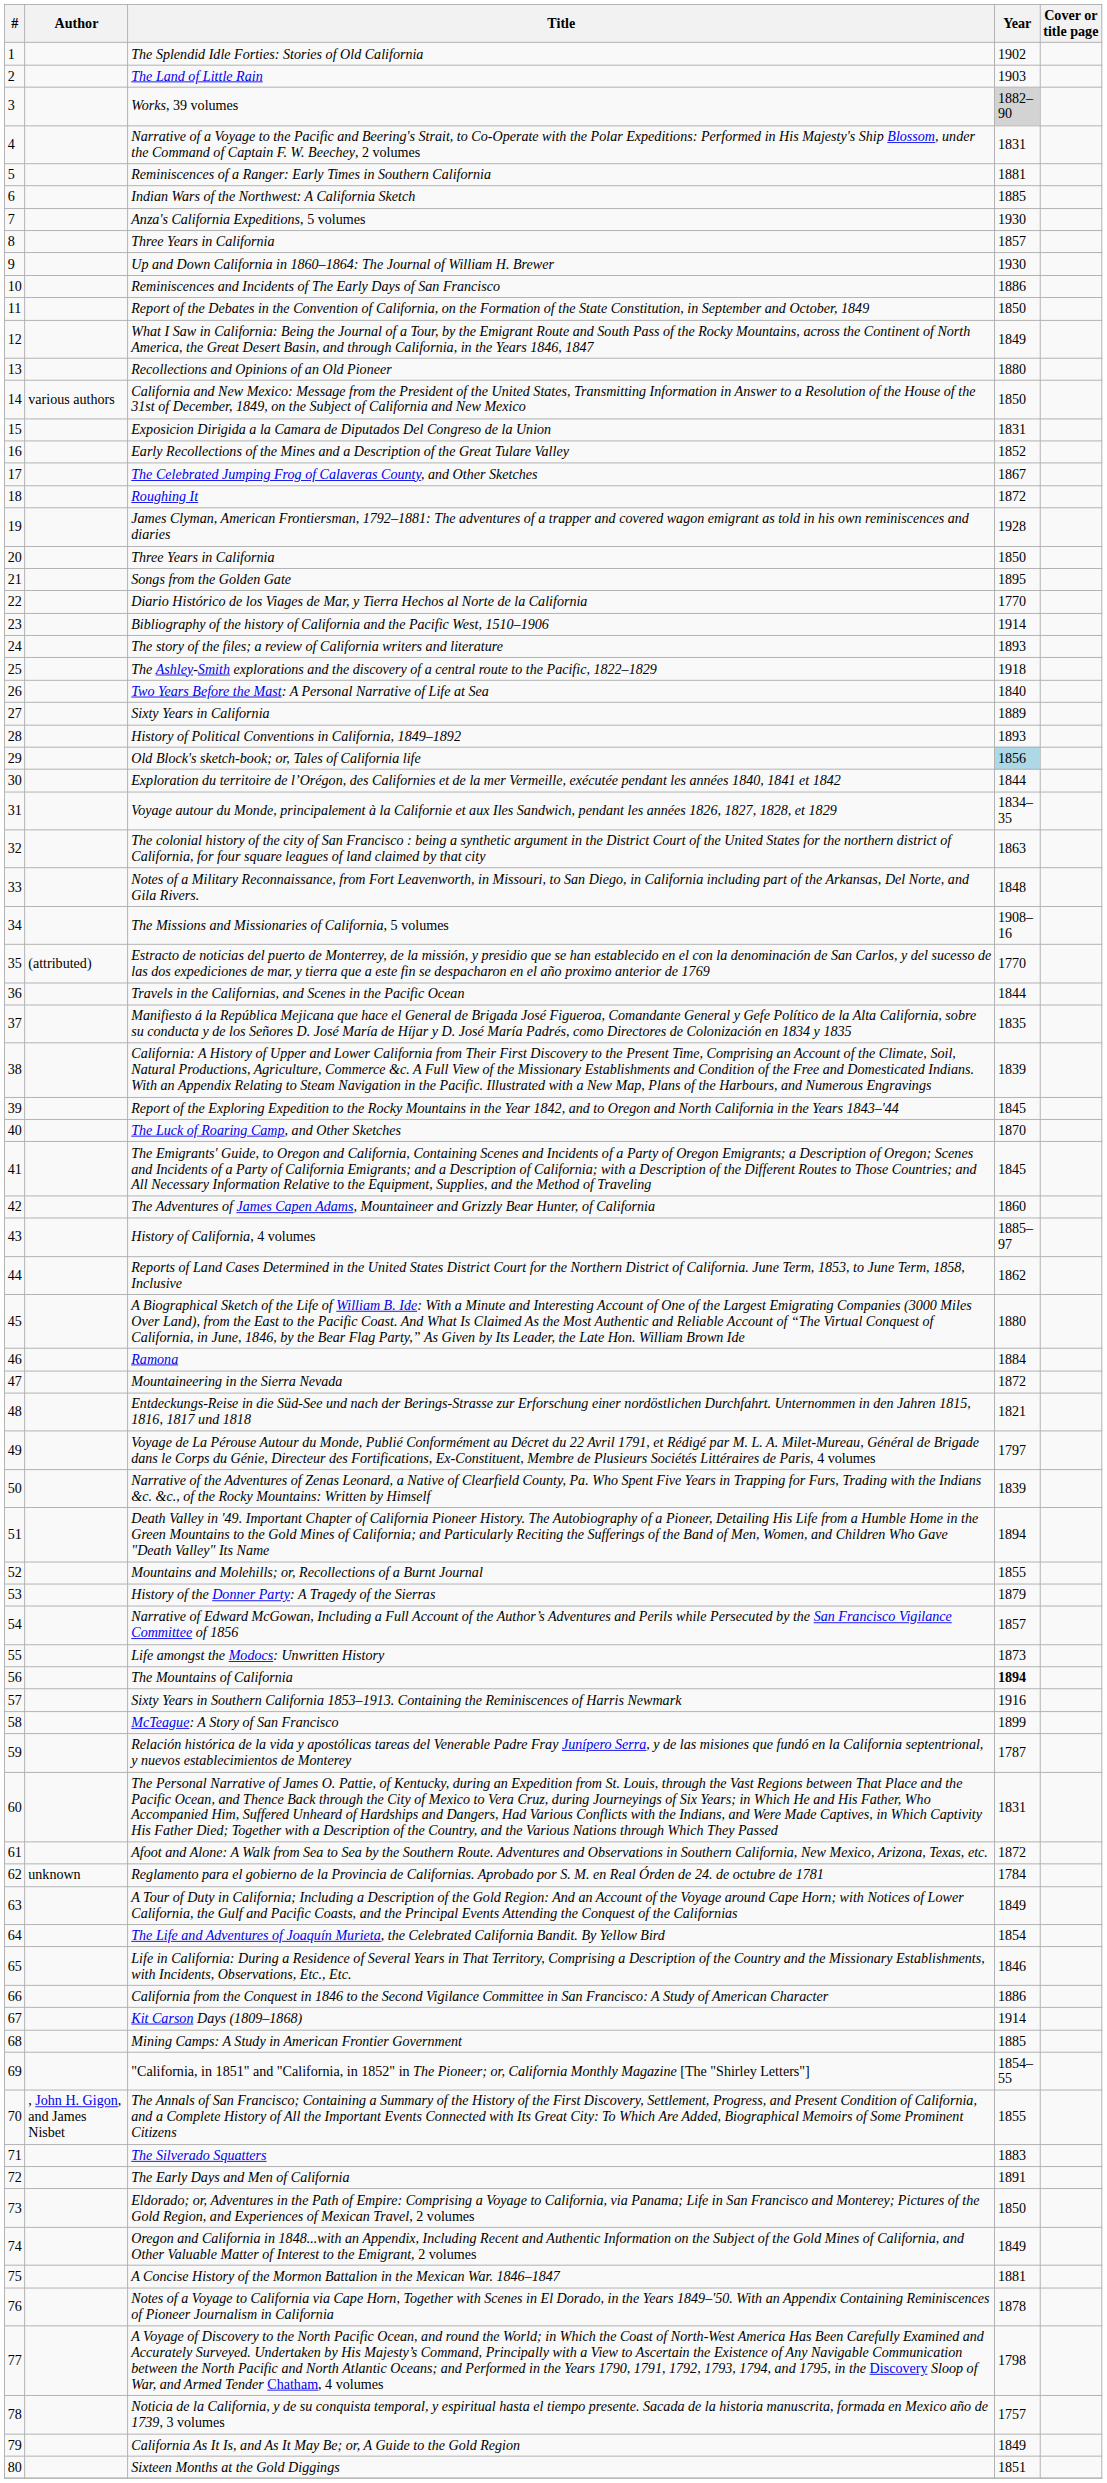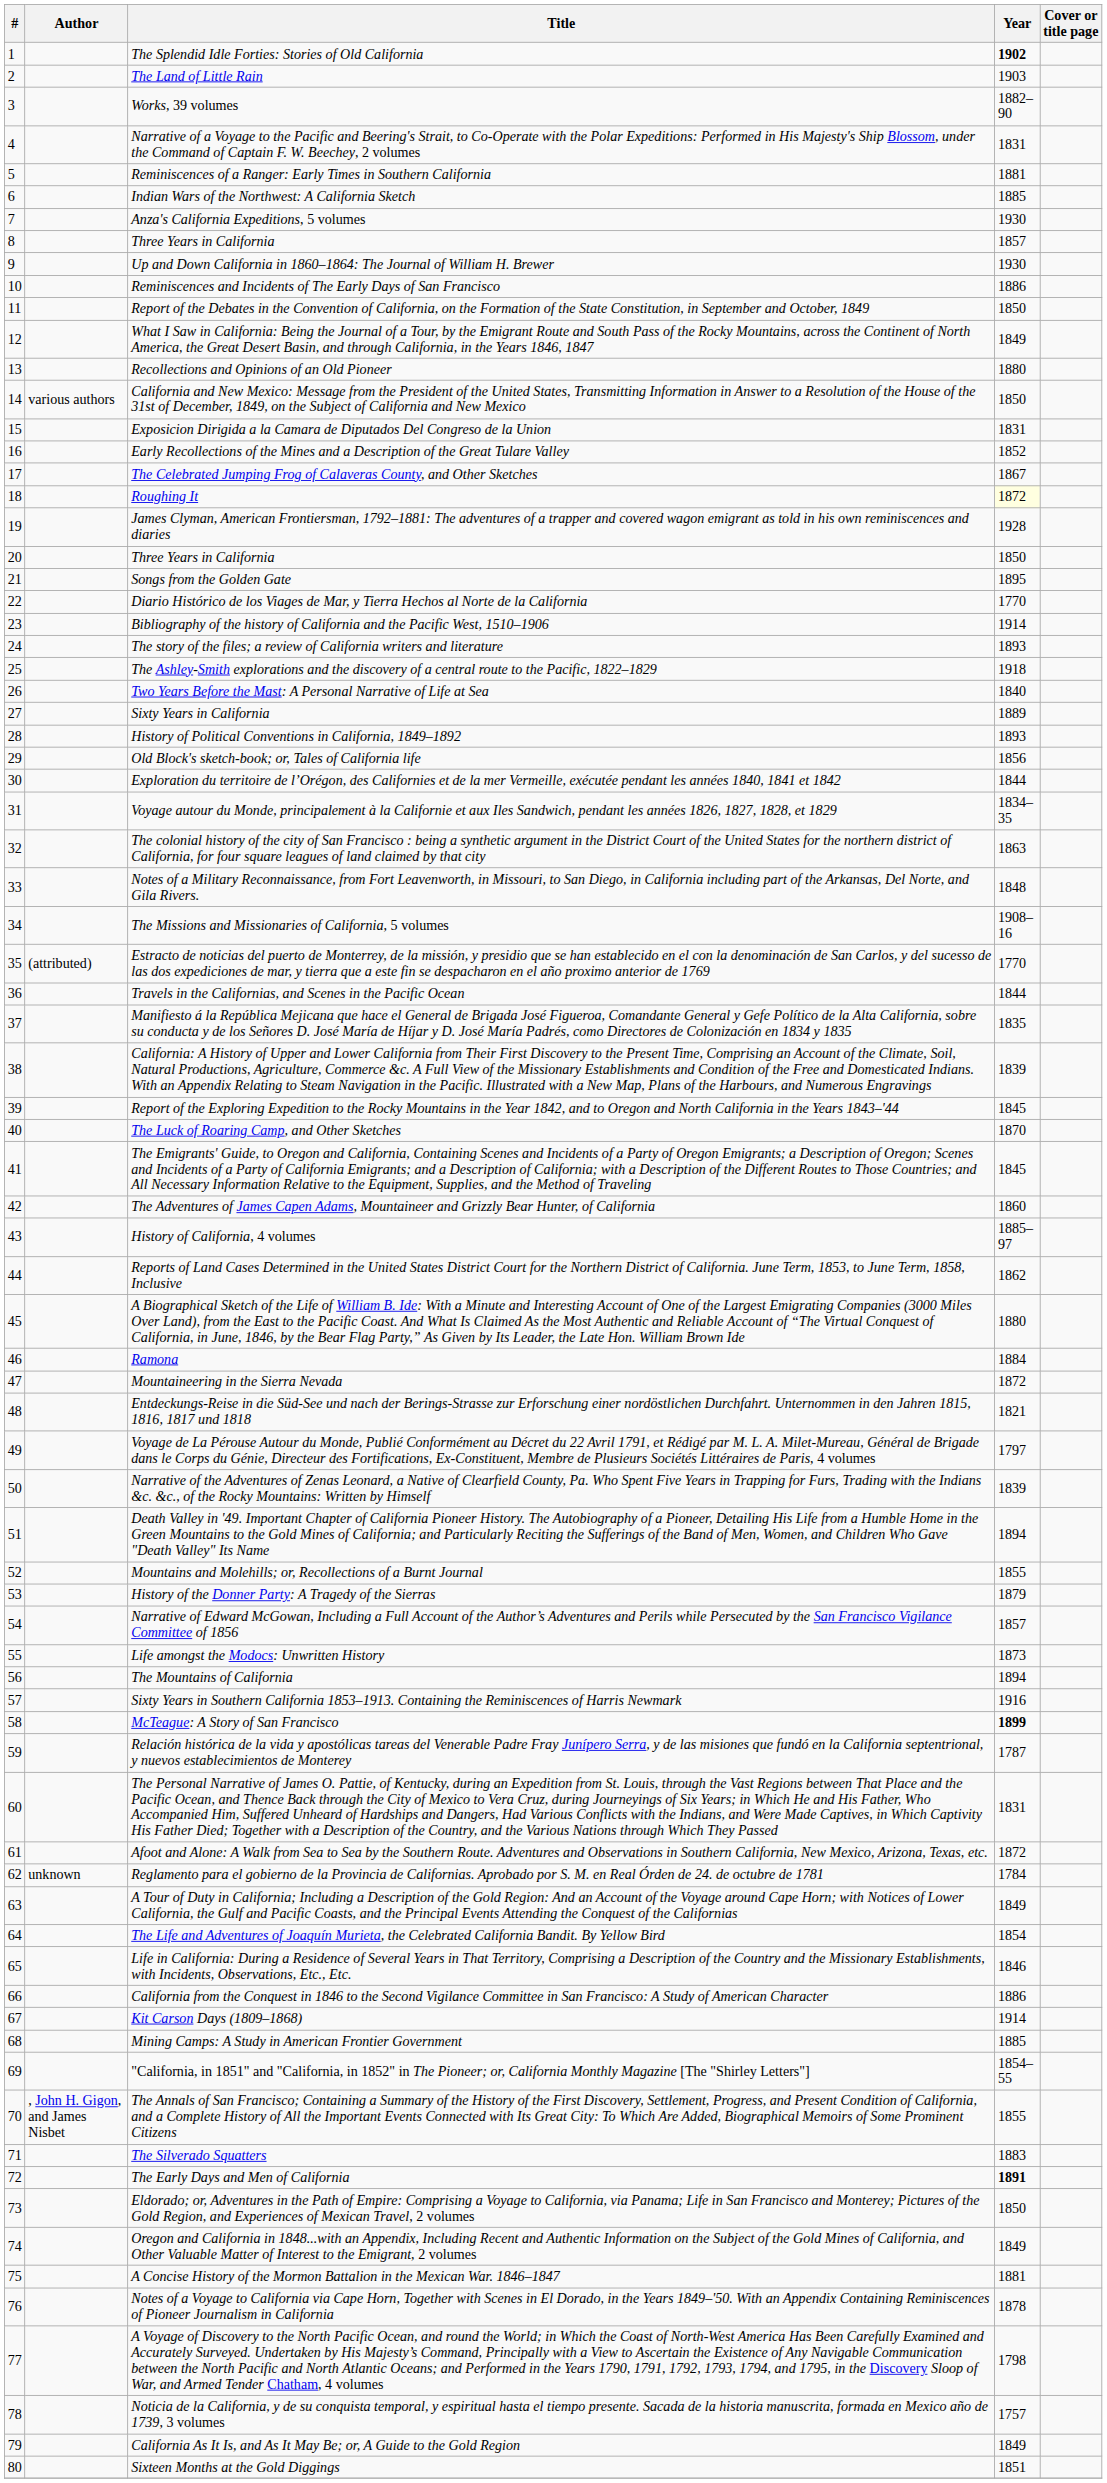(1012, 53) normal -> (1012, 53) bold
(1015, 106) lightgrey background -> (1015, 106) no background
(1012, 496) no background -> (1012, 496) lightyellow background
(1012, 758) lightblue background -> (1012, 758) no background
(1012, 1677) bold -> (1012, 1677) normal
(1012, 1722) normal -> (1012, 1722) bold
(1012, 2177) normal -> (1012, 2177) bold
